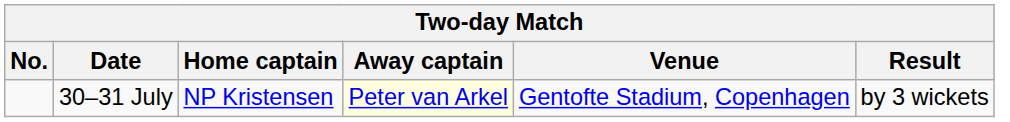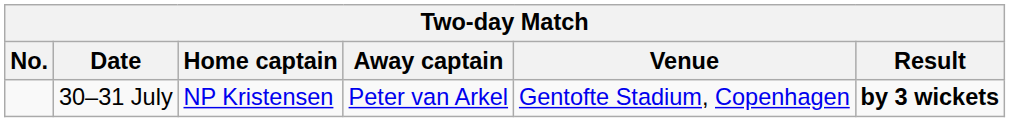(428, 97) lightyellow background -> (428, 97) no background
(925, 97) normal -> (930, 97) bold
